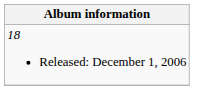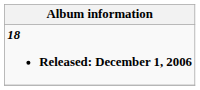(97, 48) normal -> (100, 48) bold
